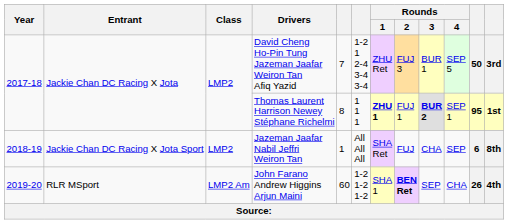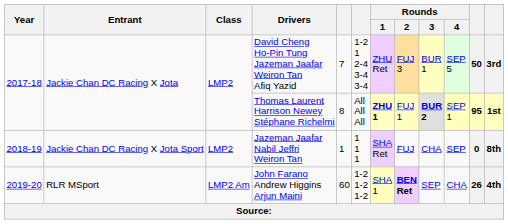(357, 111) 1 1 1 -> (359, 111) All All All
(359, 148) All All All -> (357, 148) 1 1 1
(477, 148) 6 -> (477, 148) 0
